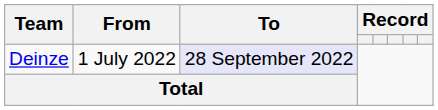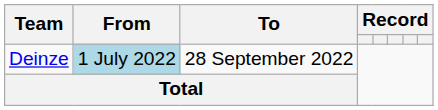(127, 59) no background -> (127, 59) lightblue background
(269, 59) lavender background -> (269, 59) no background
